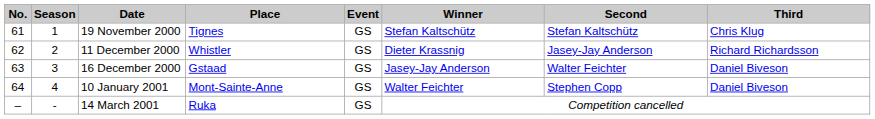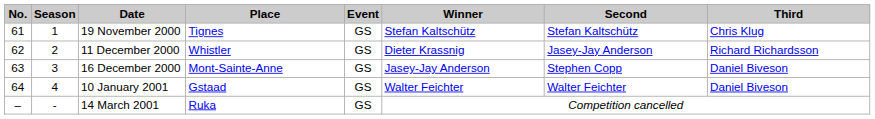(207, 68) Gstaad -> (236, 68) Mont-Sainte-Anne
(587, 68) Walter Feichter -> (585, 68) Stephen Copp
(236, 86) Mont-Sainte-Anne -> (207, 86) Gstaad
(585, 86) Stephen Copp -> (587, 86) Walter Feichter
